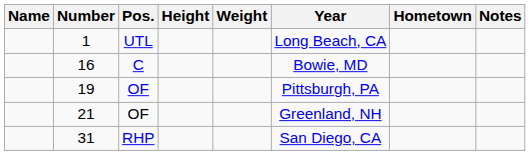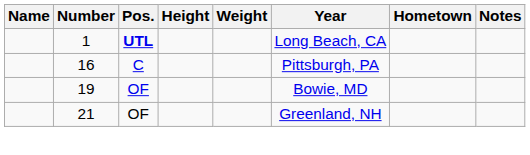(138, 41) normal -> (138, 41) bold
(330, 65) Bowie, MD -> (330, 65) Pittsburgh, PA
(330, 89) Pittsburgh, PA -> (330, 89) Bowie, MD
- row: (86, 138)
